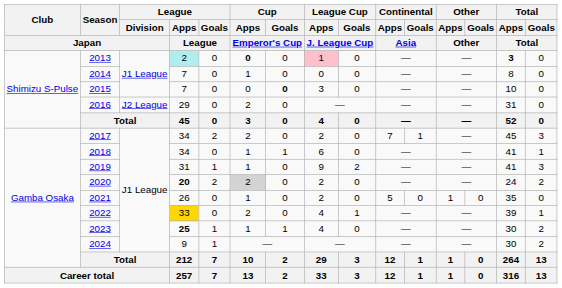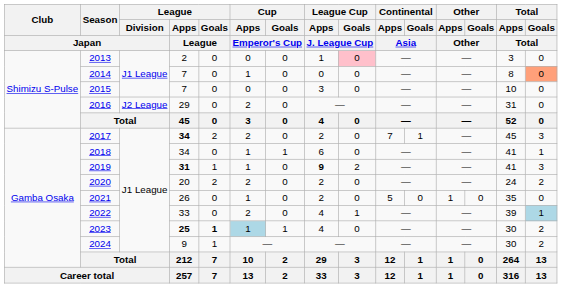(184, 58) paleturquoise background -> (184, 58) no background
(248, 58) bold -> (248, 58) normal
(321, 58) pink background -> (321, 58) no background
(357, 58) no background -> (357, 58) pink background
(511, 58) bold -> (511, 58) normal
(541, 74) no background -> (541, 74) lightsalmon background
(285, 89) bold -> (285, 89) normal
(184, 136) normal -> (184, 136) bold
(184, 167) normal -> (184, 167) bold
(321, 167) normal -> (321, 167) bold
(184, 182) bold -> (184, 182) normal
(248, 182) lightgrey background -> (248, 182) no background
(184, 213) gold background -> (184, 213) no background
(541, 213) no background -> (541, 213) lightblue background
(214, 228) normal -> (214, 228) bold
(248, 228) no background -> (248, 228) lightblue background
